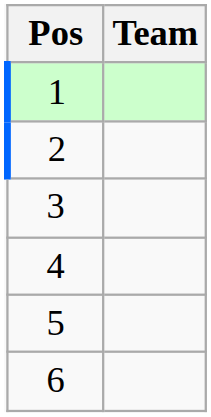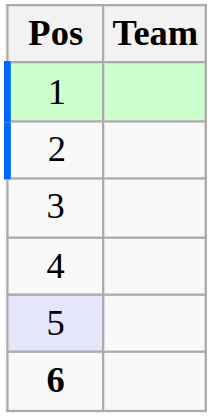(56, 322) no background -> (56, 322) lavender background
(56, 380) normal -> (56, 380) bold
